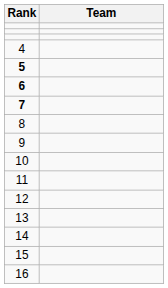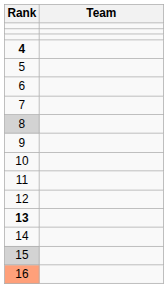(22, 49) normal -> (22, 49) bold
(22, 67) bold -> (22, 67) normal
(22, 86) bold -> (22, 86) normal
(22, 105) bold -> (22, 105) normal
(22, 124) no background -> (22, 124) lightgrey background
(22, 218) normal -> (22, 218) bold
(22, 255) no background -> (22, 255) lightgrey background
(22, 274) no background -> (22, 274) lightsalmon background
